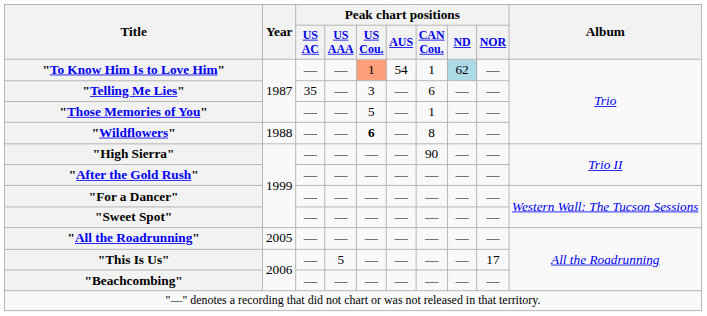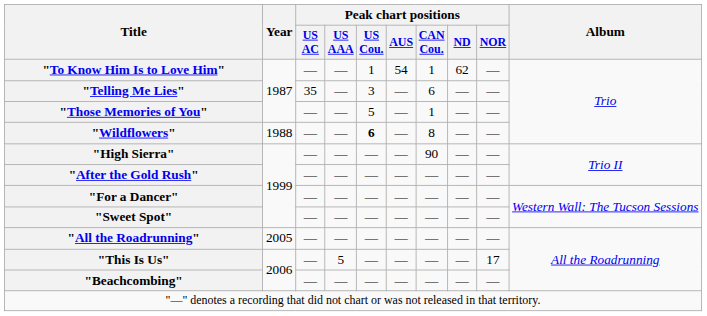(371, 69) lightsalmon background -> (371, 69) no background
(462, 69) lightblue background -> (462, 69) no background
